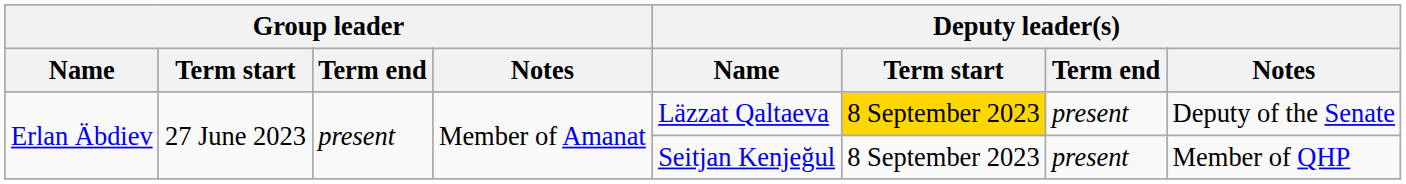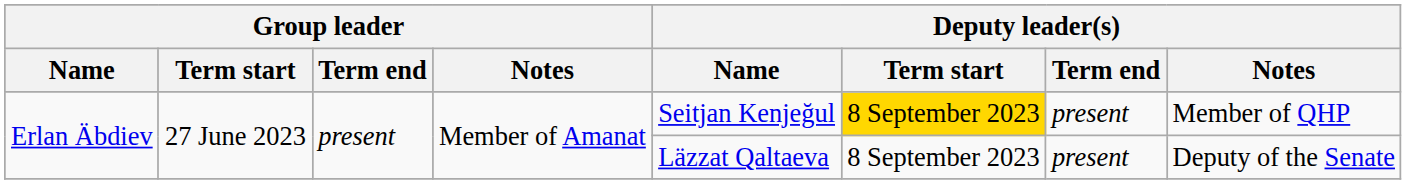(744, 113) Läzzat Qaltaeva -> (747, 113) Seitjan Kenjeğul
(1284, 113) Deputy of the Senate -> (1261, 113) Member of QHP
(747, 157) Seitjan Kenjeğul -> (744, 157) Läzzat Qaltaeva
(1261, 157) Member of QHP -> (1284, 157) Deputy of the Senate
